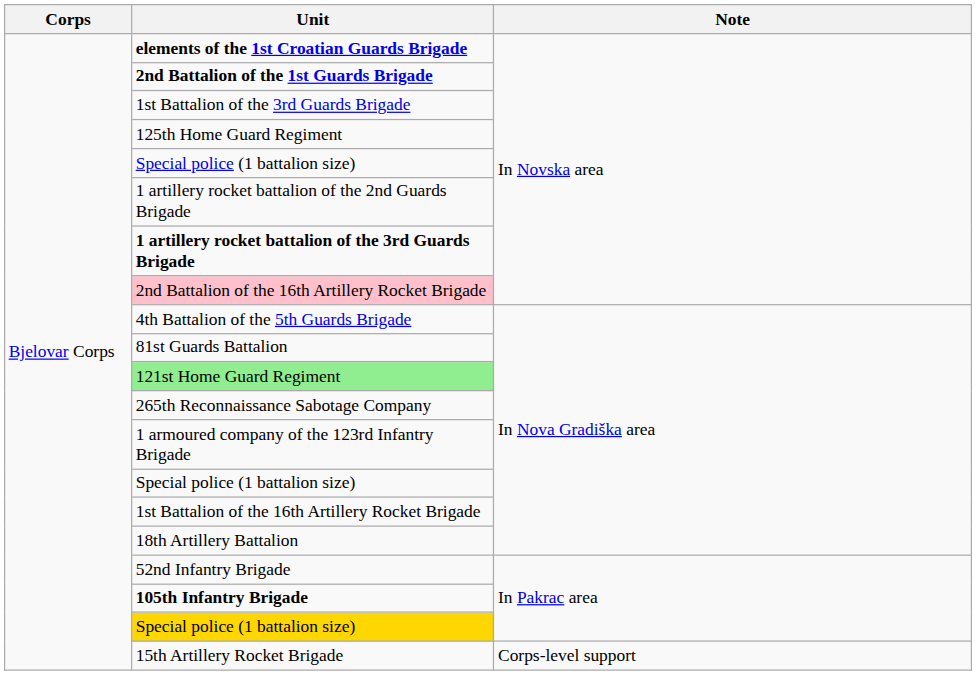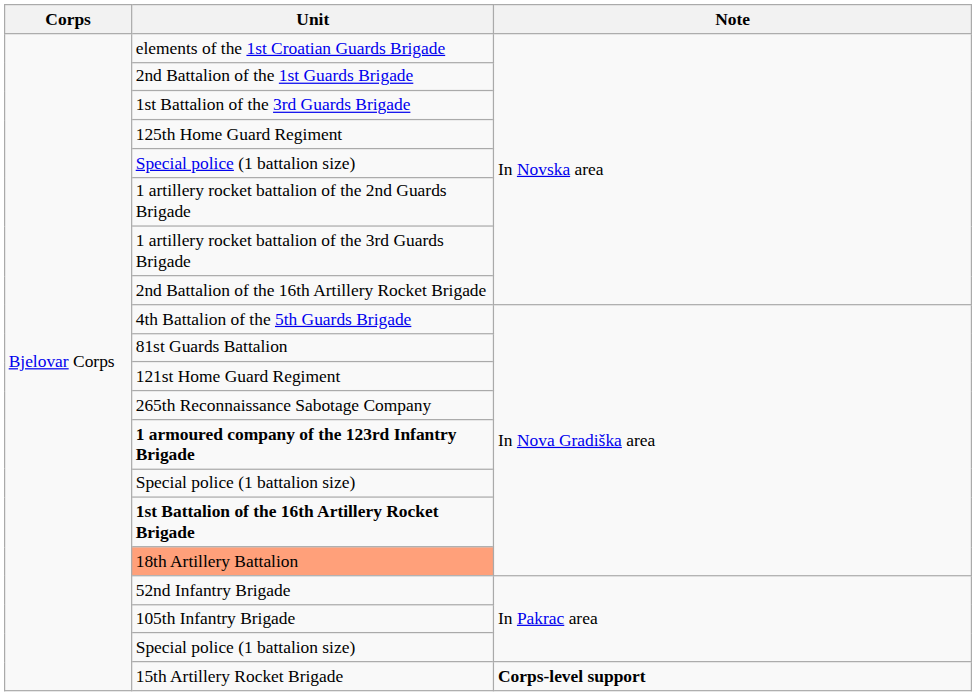(301, 47) bold -> (290, 47) normal
(284, 76) bold -> (275, 76) normal
(303, 251) bold -> (290, 251) normal
(311, 290) pink background -> (311, 290) no background
(238, 376) lightgreen background -> (238, 376) no background
(285, 444) normal -> (296, 444) bold
(308, 512) normal -> (287, 522) bold
(217, 540) no background -> (217, 561) lightsalmon background
(222, 598) bold -> (215, 618) normal
(245, 626) gold background -> (245, 647) no background
(567, 655) normal -> (572, 676) bold
